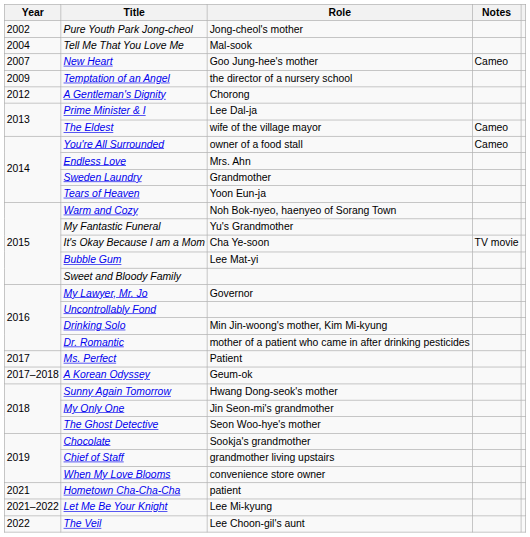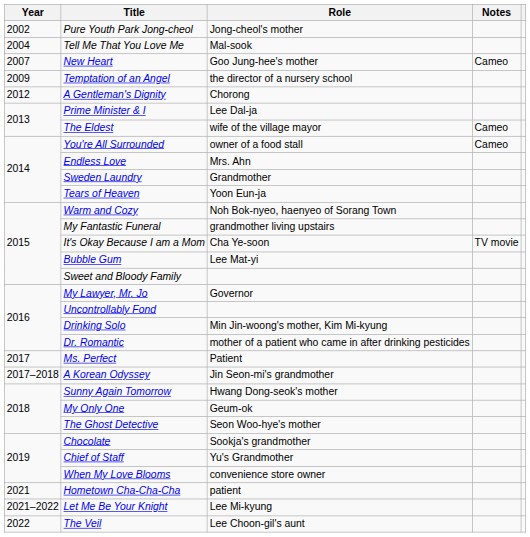(251, 227) Yu's Grandmother -> (272, 227) grandmother living upstairs
(231, 375) Geum-ok -> (272, 375) Jin Seon-mi's grandmother
(272, 408) Jin Seon-mi's grandmother -> (231, 408) Geum-ok
(272, 458) grandmother living upstairs -> (251, 458) Yu's Grandmother
